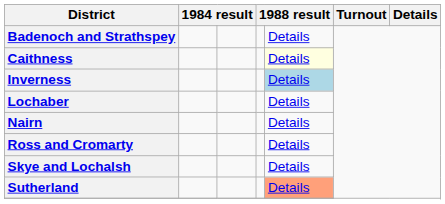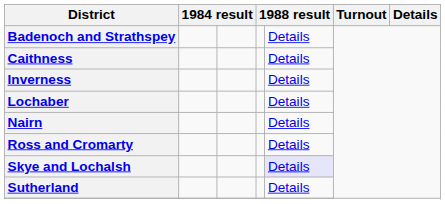(289, 58) lightyellow background -> (289, 58) no background
(289, 79) lightblue background -> (289, 79) no background
(289, 166) no background -> (289, 166) lavender background
(289, 187) lightsalmon background -> (289, 187) no background
